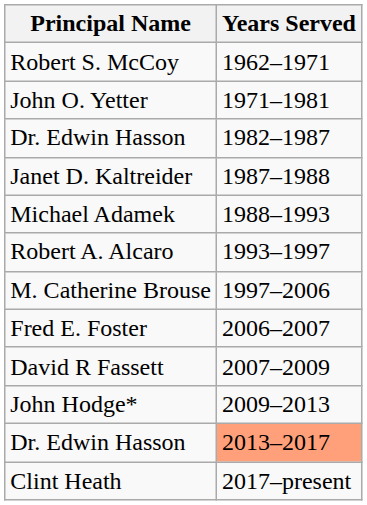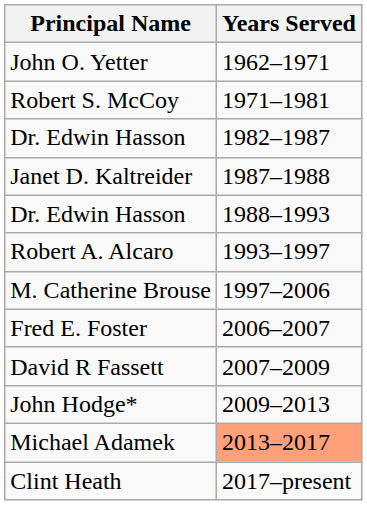(95, 61) Robert S. McCoy -> (79, 61) John O. Yetter
(79, 99) John O. Yetter -> (95, 99) Robert S. McCoy
(93, 213) Michael Adamek -> (98, 213) Dr. Edwin Hasson
(98, 442) Dr. Edwin Hasson -> (93, 442) Michael Adamek
